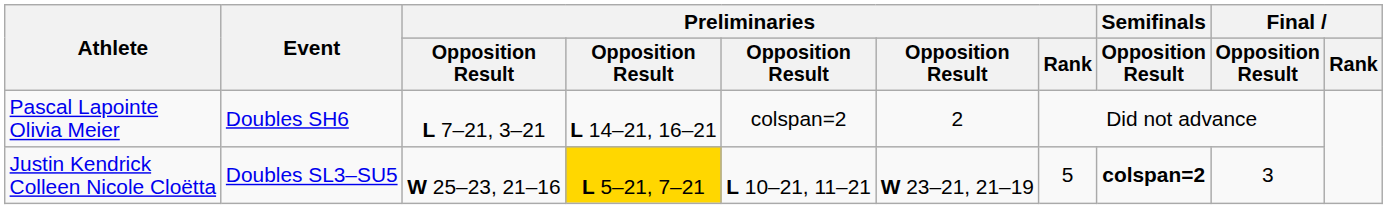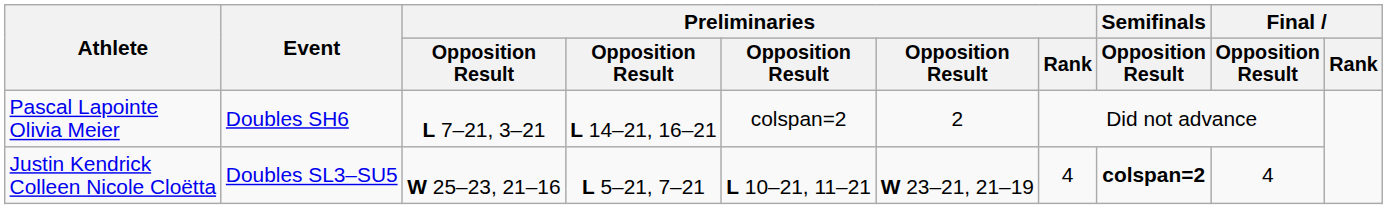(643, 187) gold background -> (643, 187) no background
(1068, 175) 5 -> (1068, 175) 4
(1268, 175) 3 -> (1268, 175) 4
